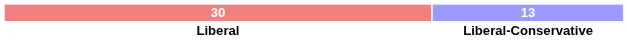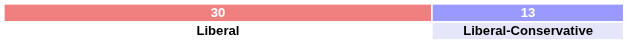(528, 30) no background -> (528, 30) lavender background
